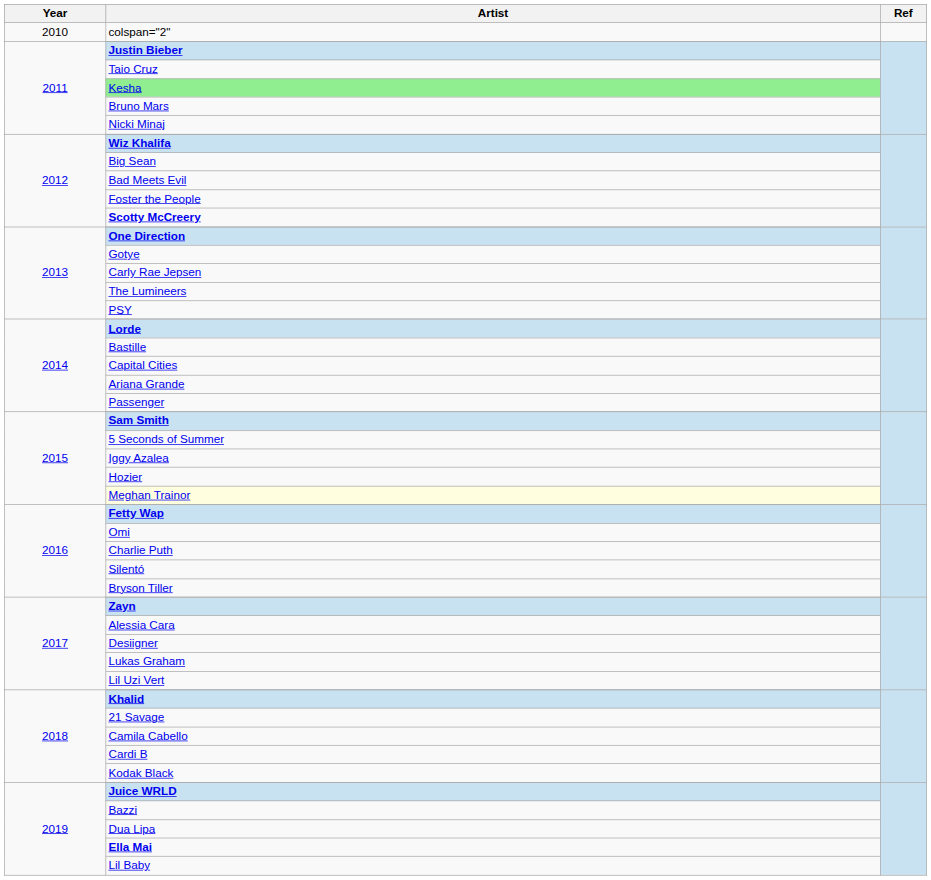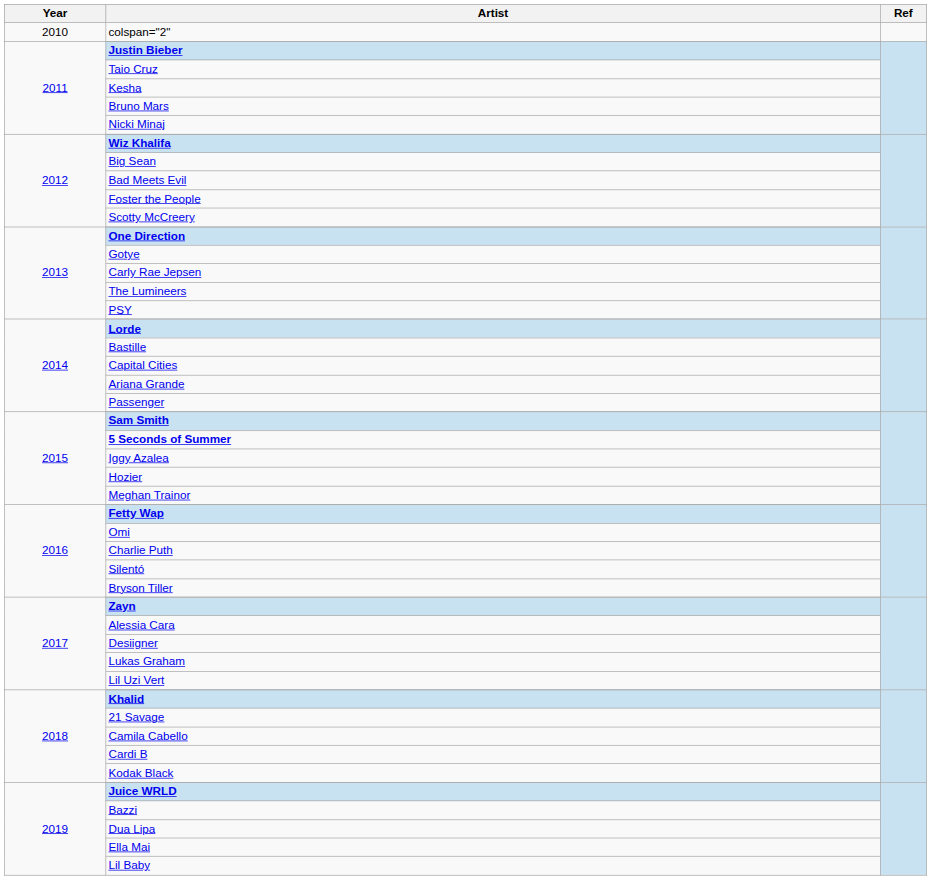(125, 87) lightgreen background -> (125, 87) no background
(155, 217) bold -> (152, 217) normal
(166, 439) normal -> (170, 439) bold
(149, 495) lightyellow background -> (149, 495) no background
(130, 847) bold -> (129, 847) normal
